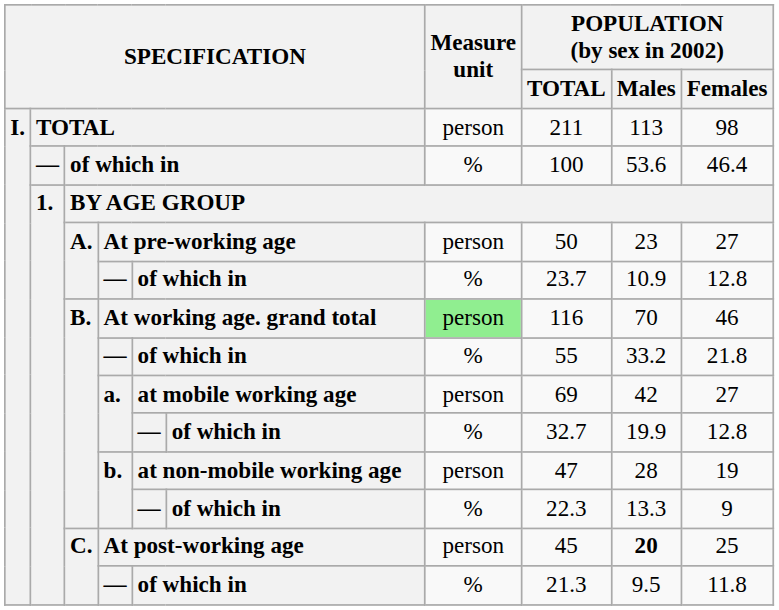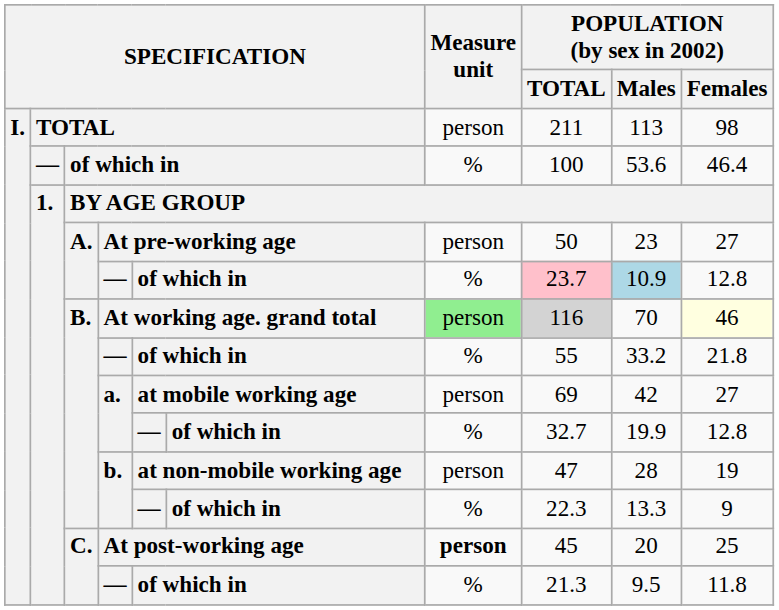(566, 279) no background -> (566, 279) pink background
(646, 279) no background -> (646, 279) lightblue background
(566, 317) no background -> (566, 317) lightgrey background
(727, 317) no background -> (727, 317) lightyellow background
(473, 546) normal -> (473, 546) bold
(646, 546) bold -> (646, 546) normal
